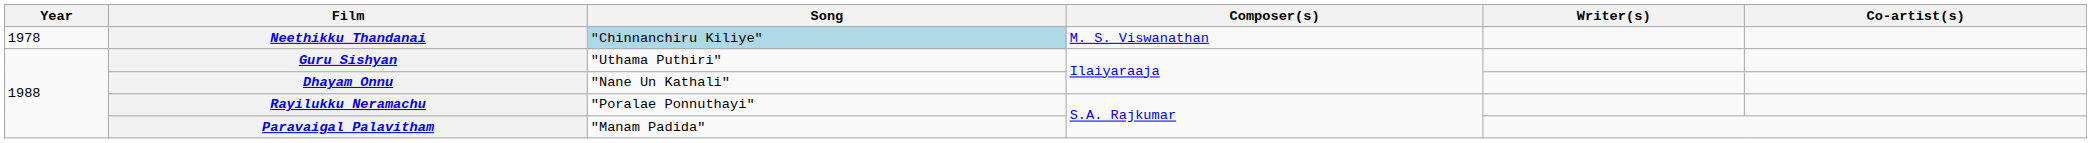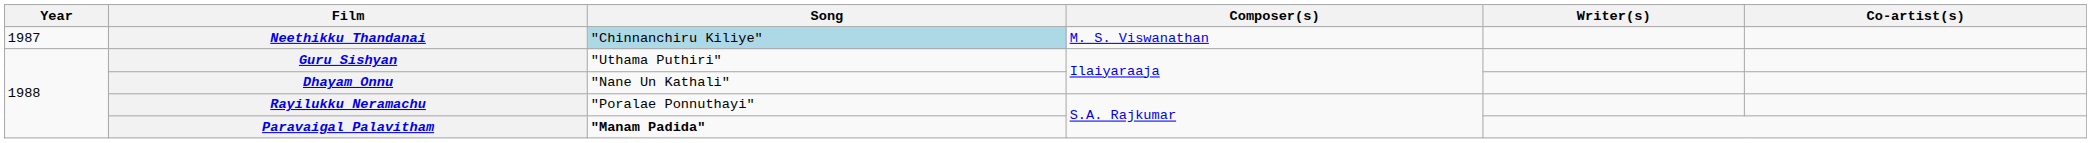(24, 38) 1978 -> (24, 38) 1987
(648, 127) normal -> (648, 127) bold
